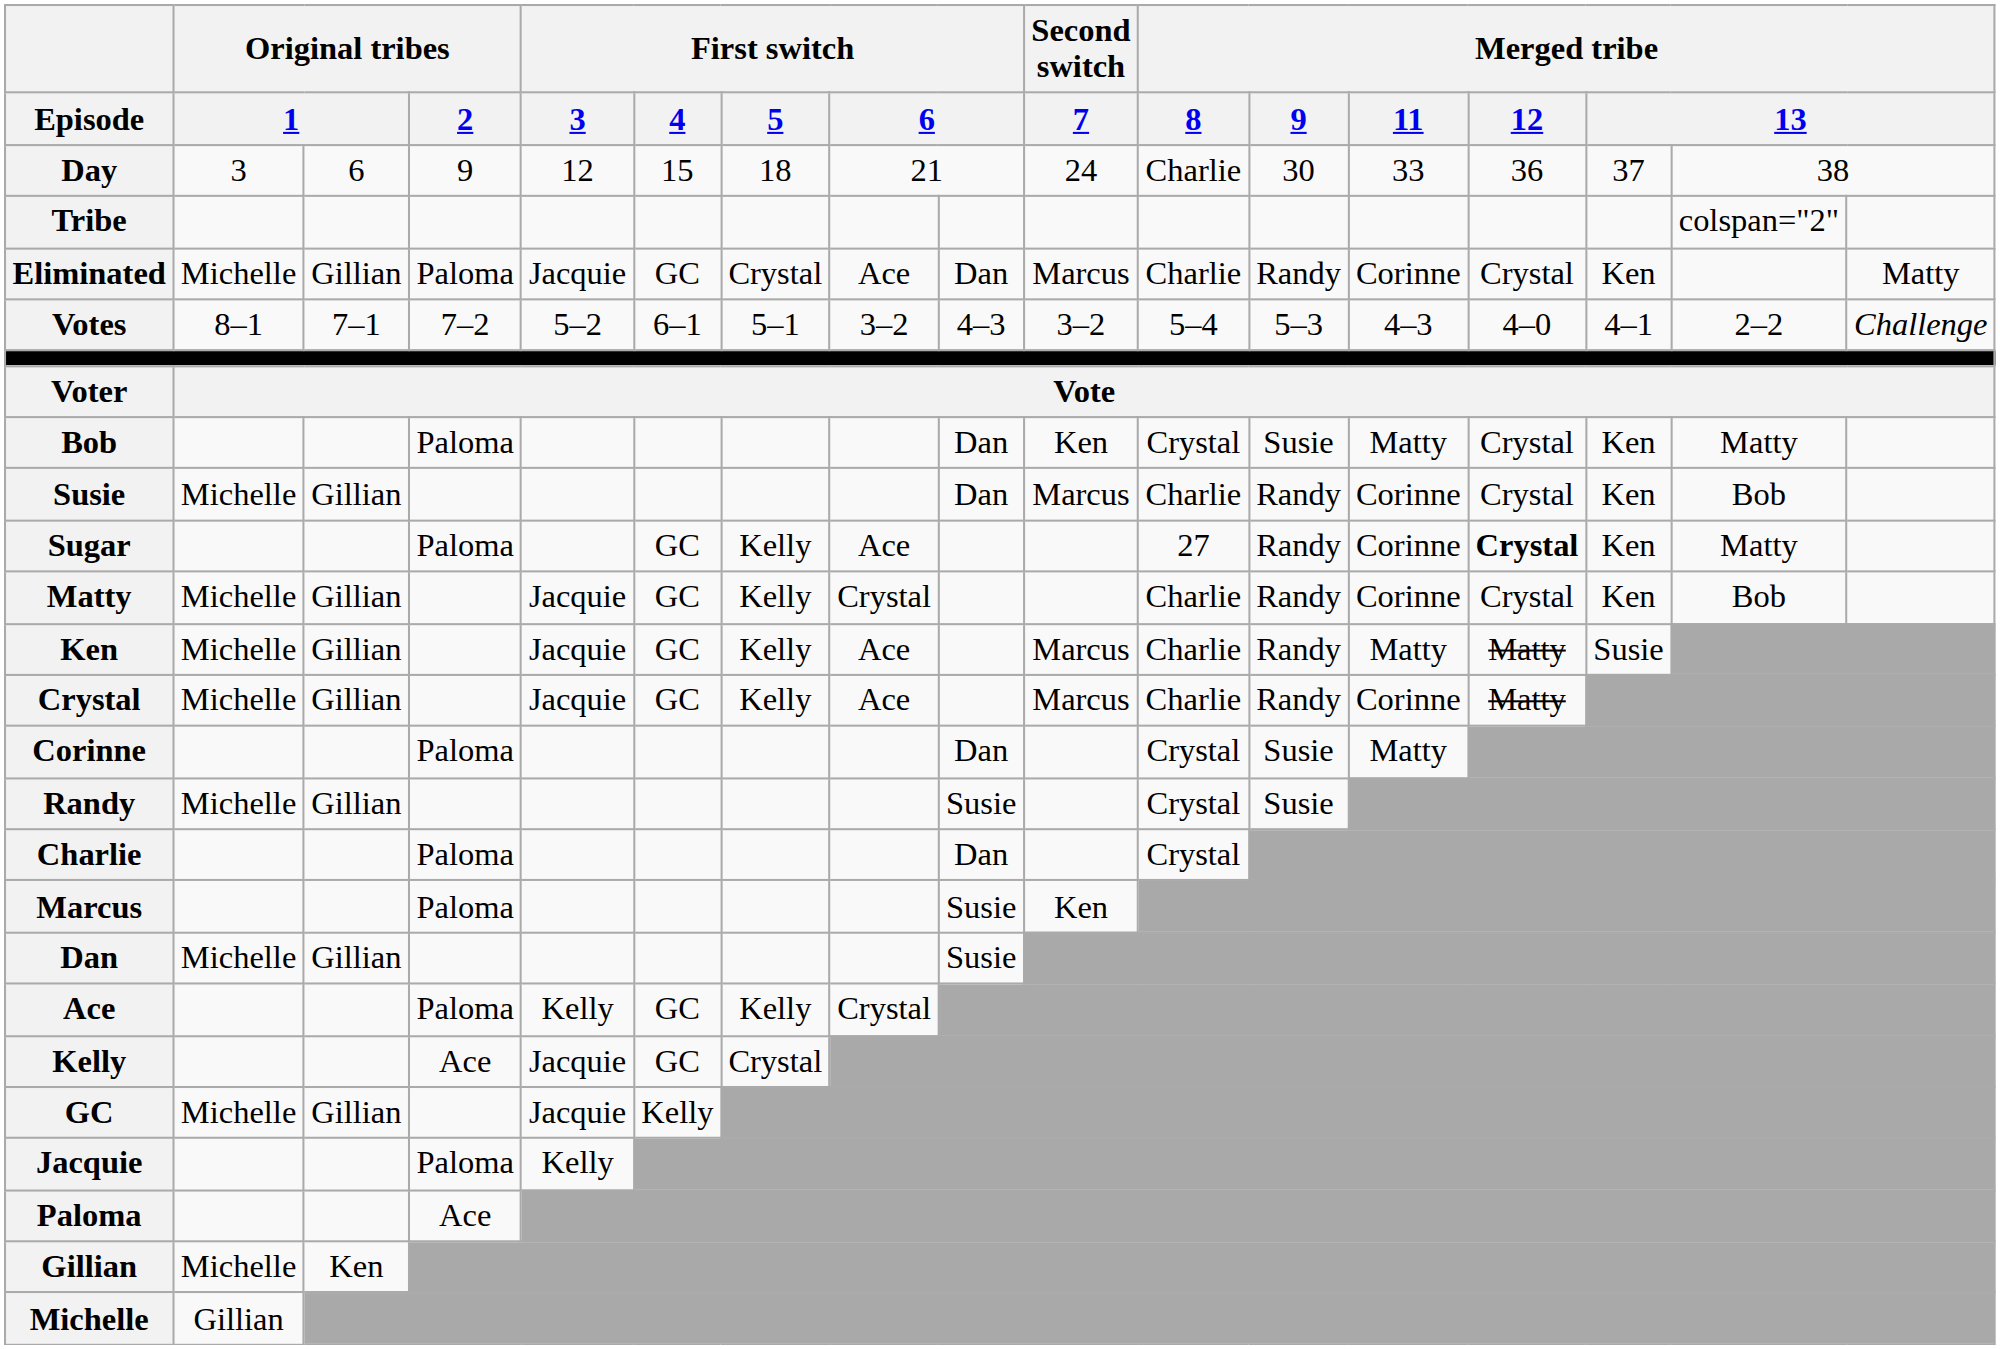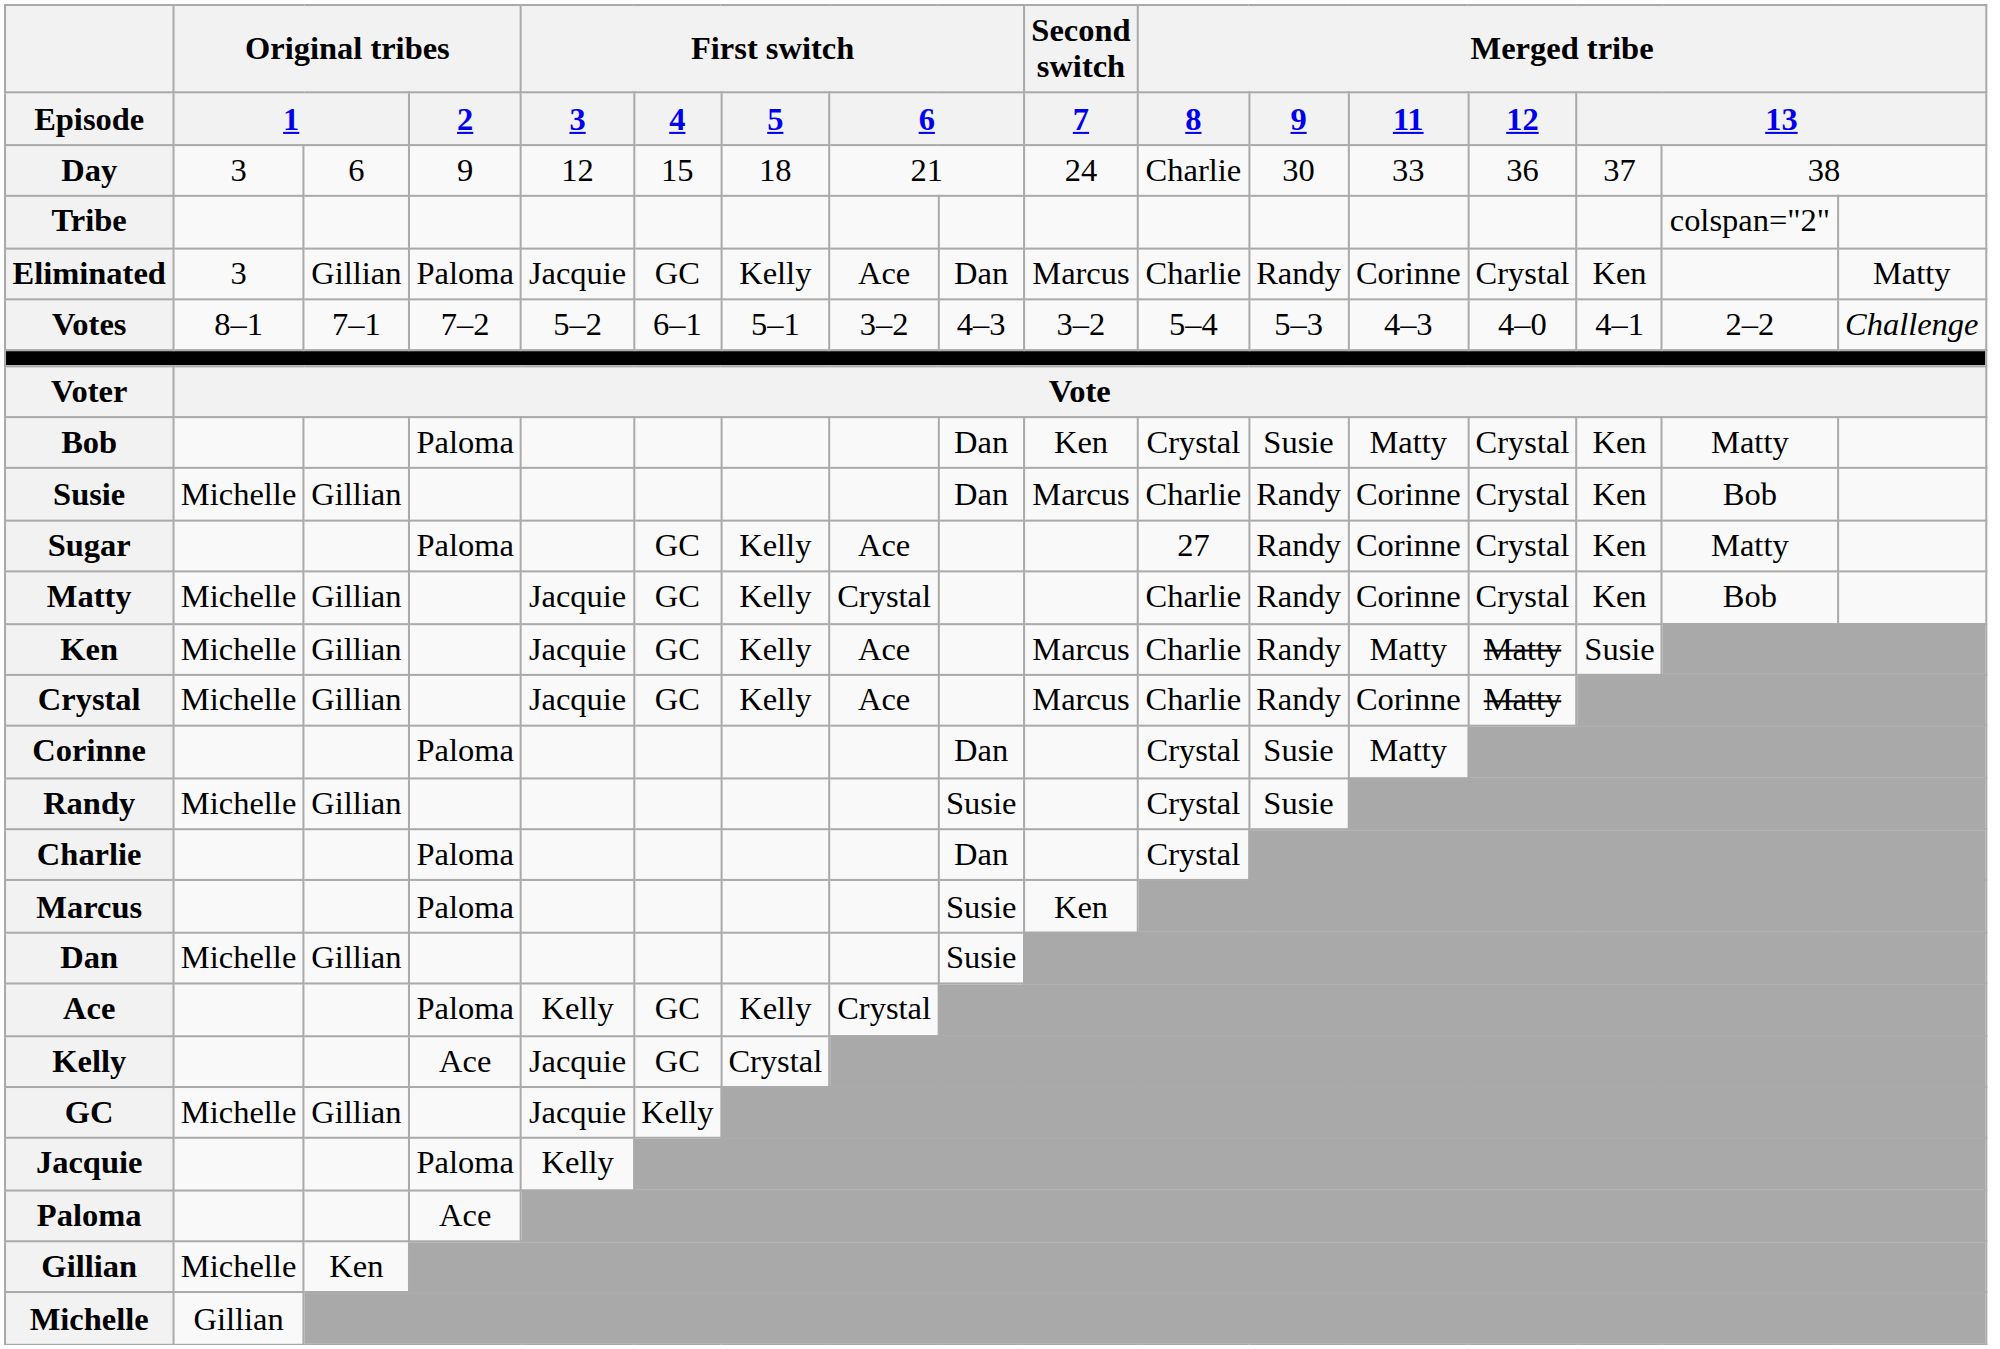(239, 272) Michelle -> (239, 272) 3
(775, 272) Crystal -> (775, 272) Kelly
(1527, 545) bold -> (1522, 545) normal
